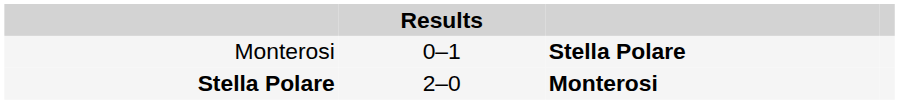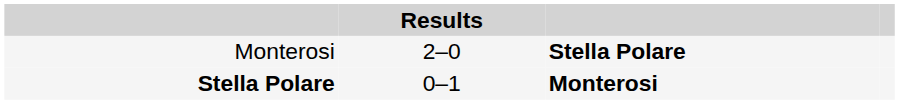(442, 52) 0–1 -> (442, 52) 2–0
(442, 84) 2–0 -> (442, 84) 0–1
